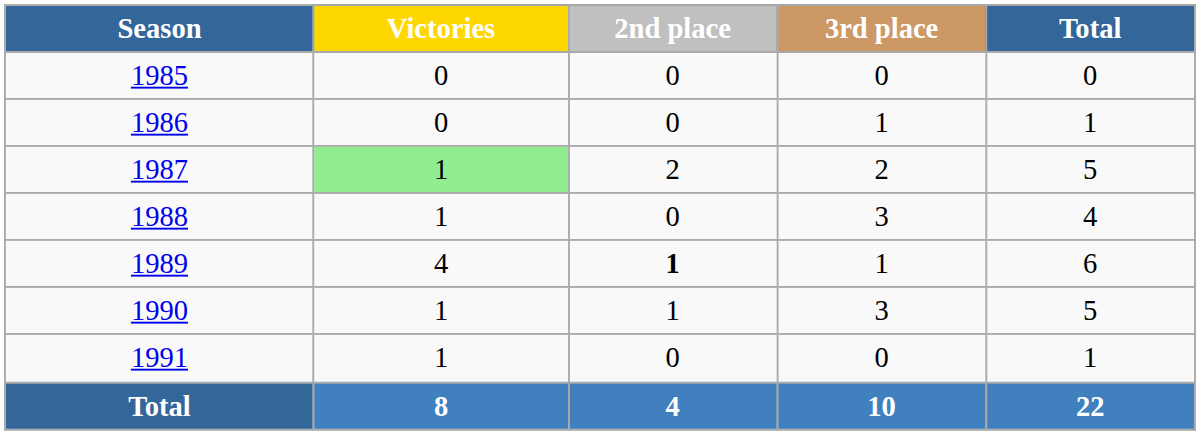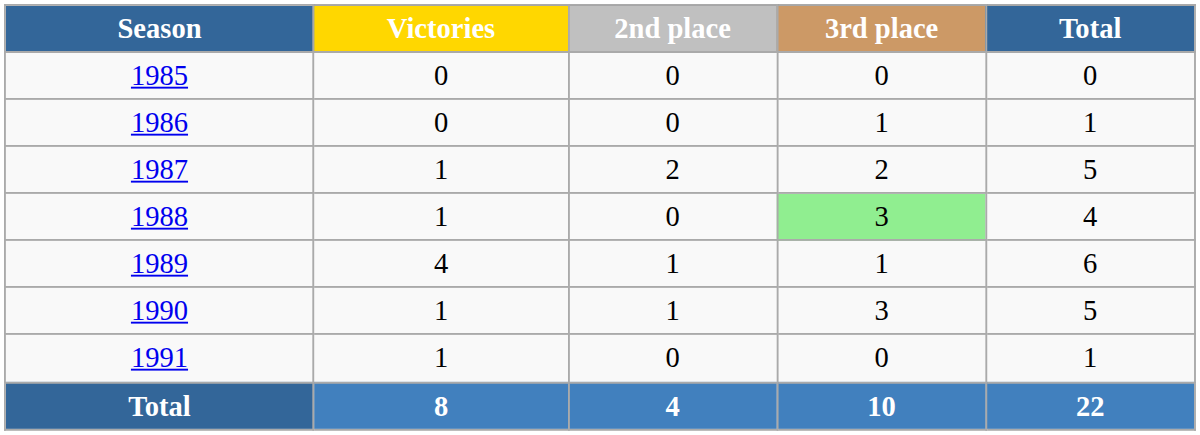(441, 169) lightgreen background -> (441, 169) no background
(882, 216) no background -> (882, 216) lightgreen background
(673, 263) bold -> (673, 263) normal
